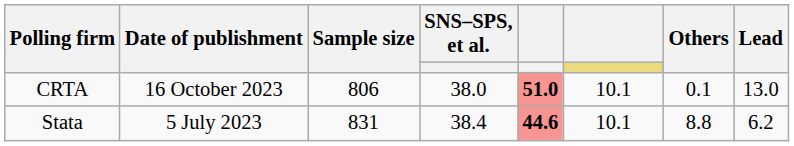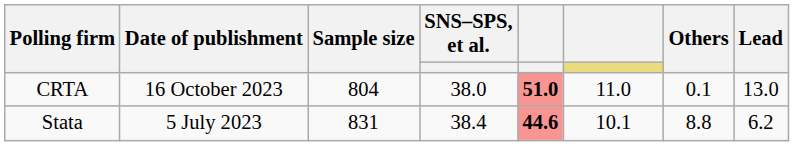(363, 88) 806 -> (363, 88) 804
(613, 88) 10.1 -> (613, 88) 11.0
